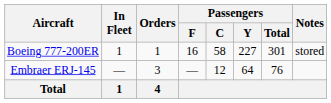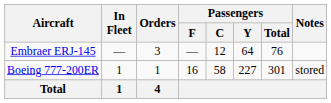rows swapped: (53, 51) <-> (53, 70)
